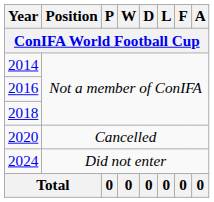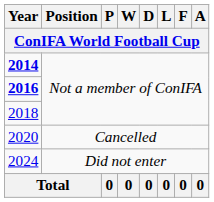(23, 64) normal -> (23, 64) bold
(23, 88) normal -> (23, 88) bold
